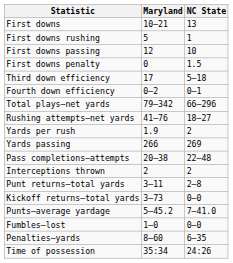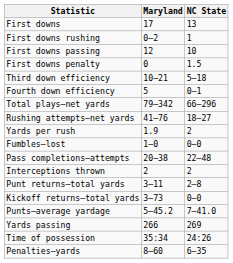(156, 24) 10–21 -> (148, 24) 17
(146, 38) 5 -> (151, 38) 0–2
(148, 78) 17 -> (156, 78) 10–21
(151, 91) 0–2 -> (146, 91) 5
rows swapped: (38, 144) <-> (36, 225)
rows swapped: (43, 238) <-> (51, 251)
